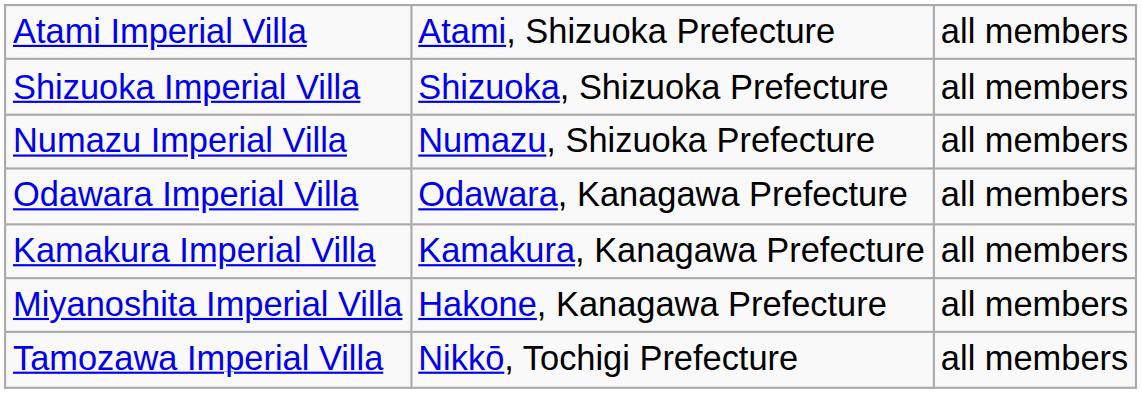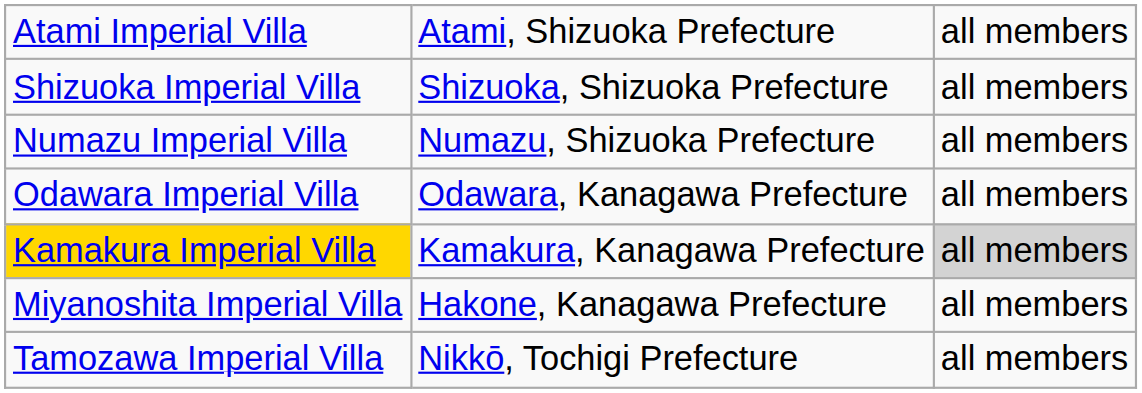(194, 250) no background -> (194, 250) gold background
(1035, 250) no background -> (1035, 250) lightgrey background
